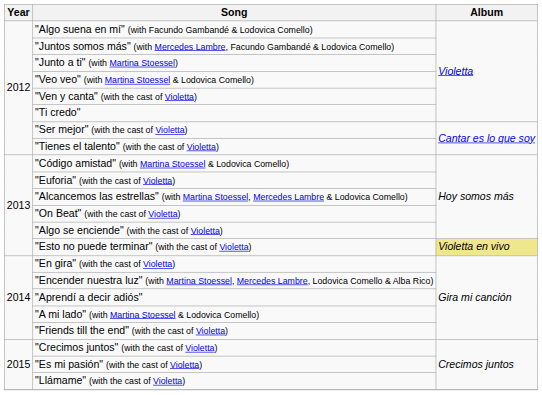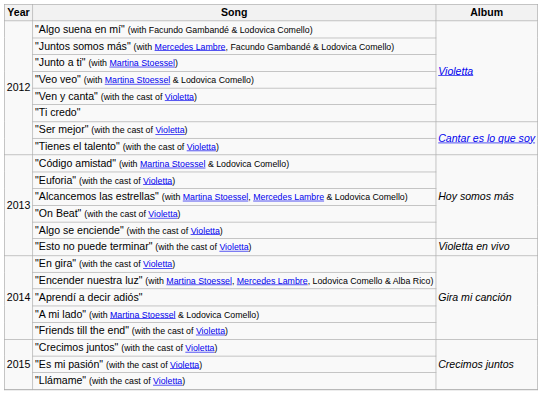(474, 247) khaki background -> (474, 247) no background
